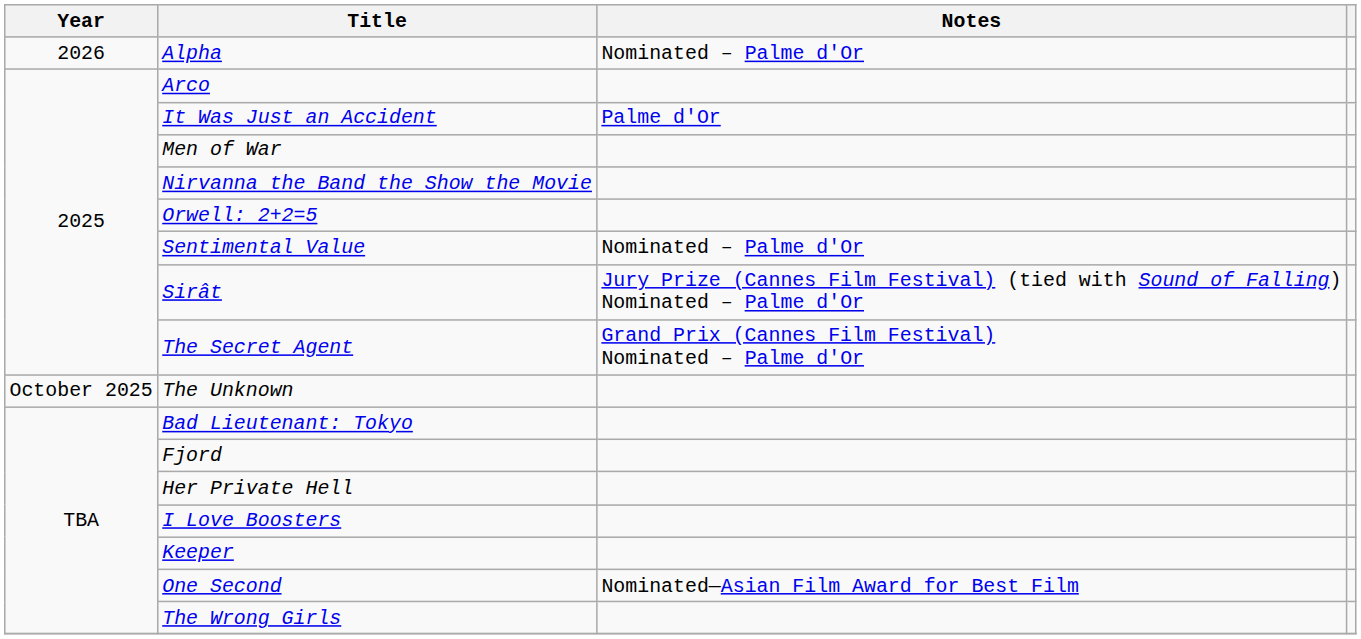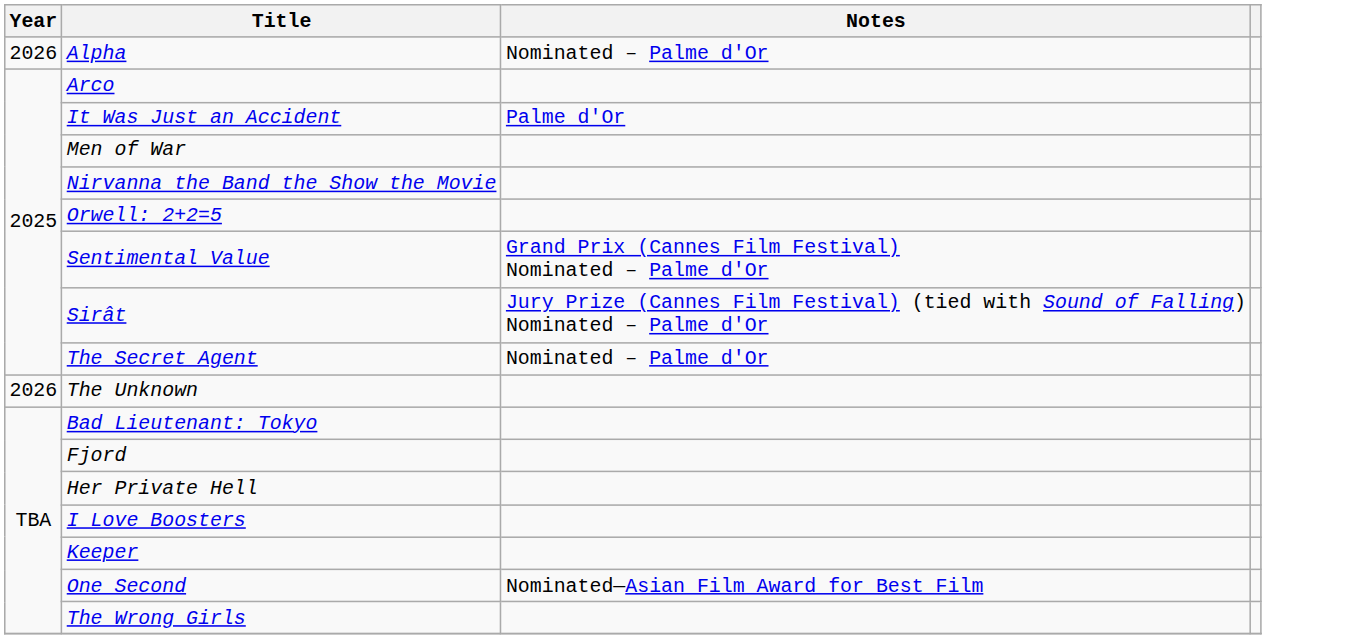(733, 248) Nominated – Palme d'Or -> (703, 259) Grand Prix (Cannes Film Festival) Nominated – Palme d'Or
(798, 347) Grand Prix (Cannes Film Festival) Nominated – Palme d'Or -> (637, 359) Nominated – Palme d'Or
(81, 391) October 2025 -> (33, 391) 2026
